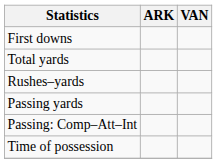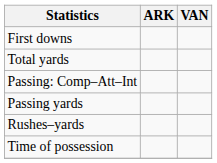rows swapped: (46, 81) <-> (72, 125)
